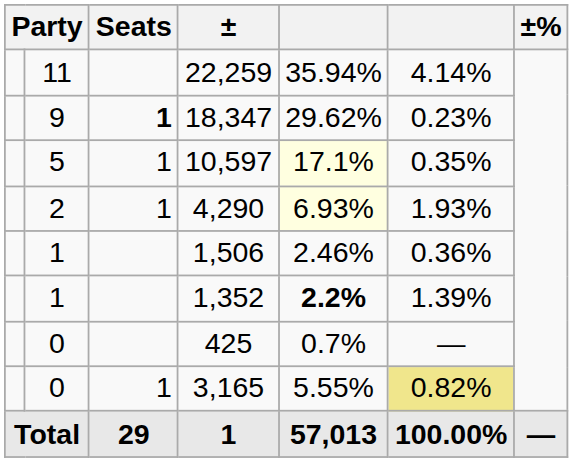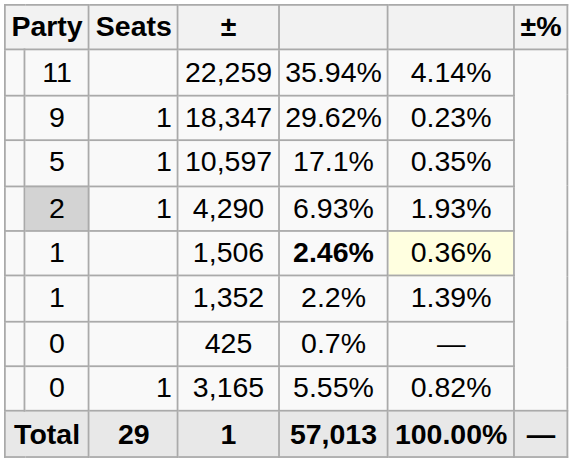(164, 117) bold -> (164, 117) normal
(333, 162) lightyellow background -> (333, 162) no background
(57, 207) no background -> (57, 207) lightgrey background
(333, 207) lightyellow background -> (333, 207) no background
(333, 252) normal -> (333, 252) bold
(451, 252) no background -> (451, 252) lightyellow background
(333, 298) bold -> (333, 298) normal
(451, 388) khaki background -> (451, 388) no background
